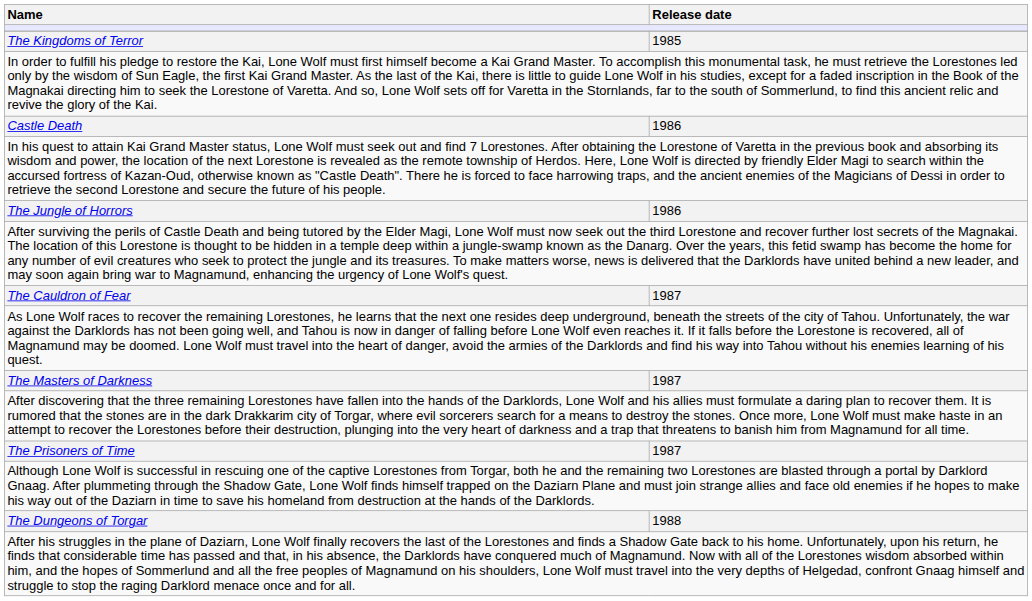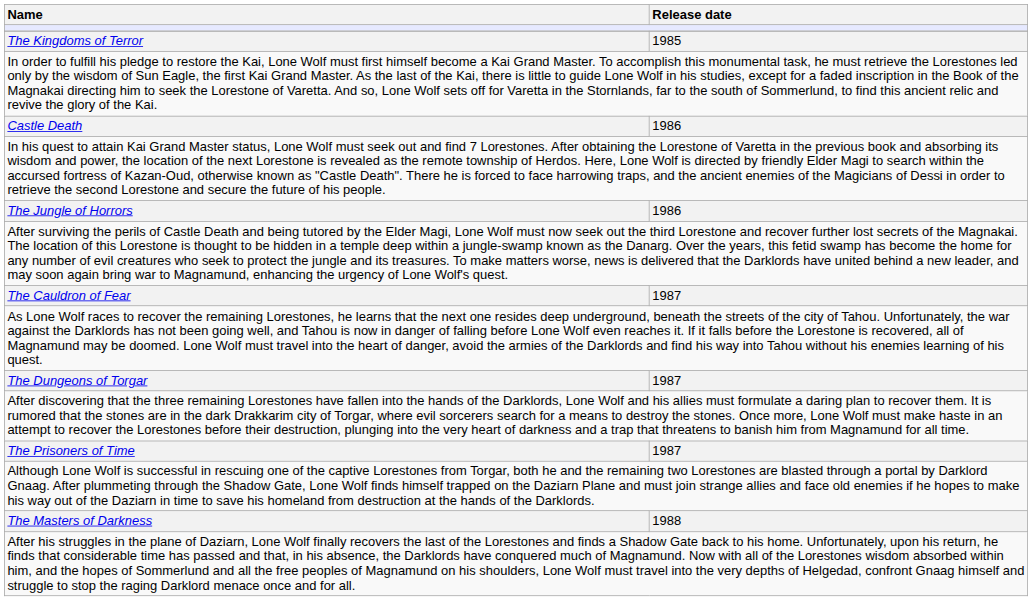(80, 380) The Masters of Darkness -> (77, 380) The Dungeons of Torgar
(77, 521) The Dungeons of Torgar -> (80, 521) The Masters of Darkness
